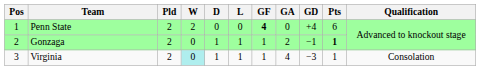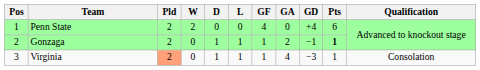(264, 27) bold -> (264, 27) normal
(169, 57) no background -> (169, 57) lightsalmon background
(193, 57) paleturquoise background -> (193, 57) no background
